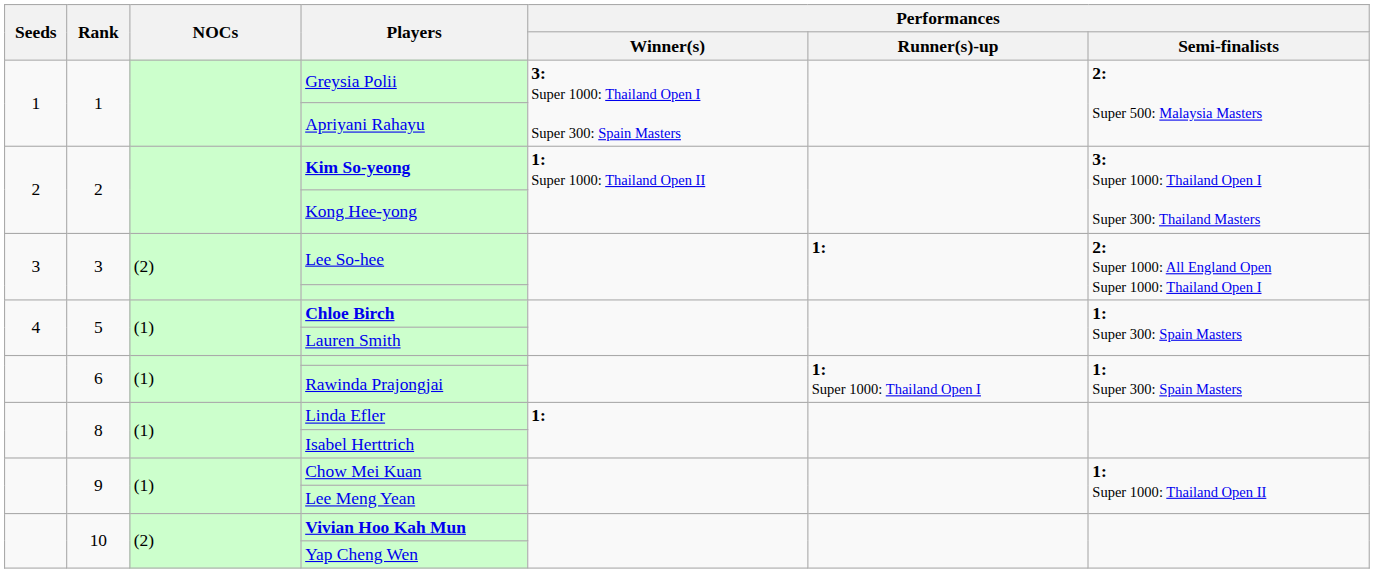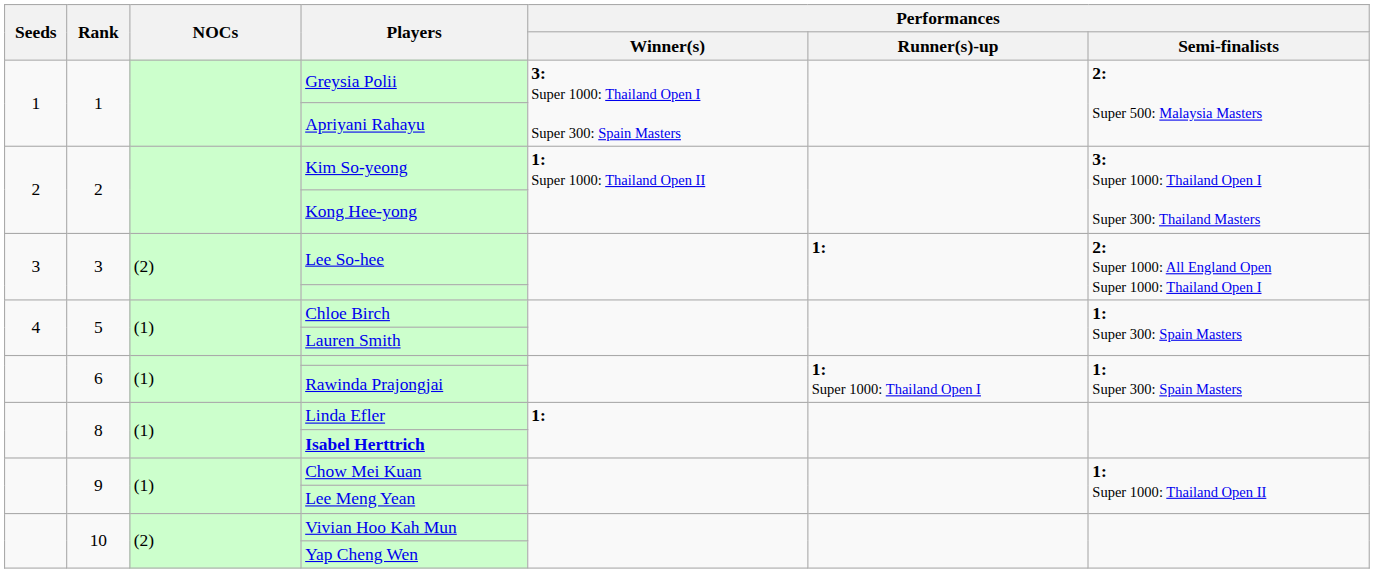(358, 167) bold -> (356, 167) normal
(350, 313) bold -> (348, 313) normal
(360, 443) normal -> (365, 443) bold
(386, 526) bold -> (381, 526) normal
